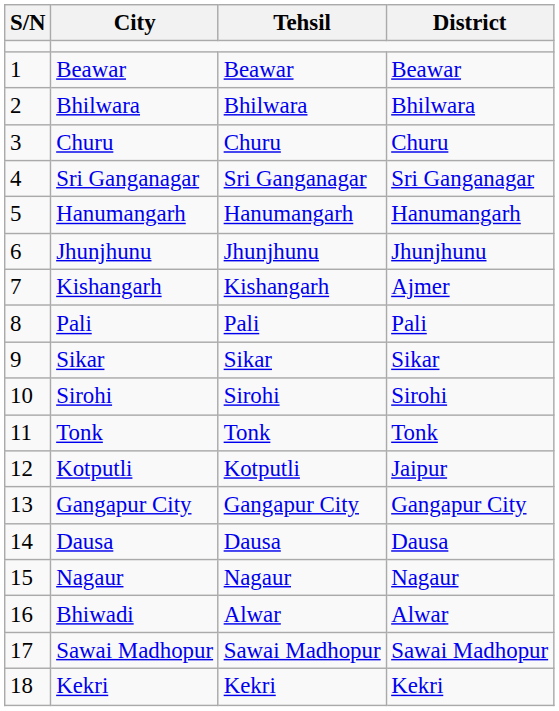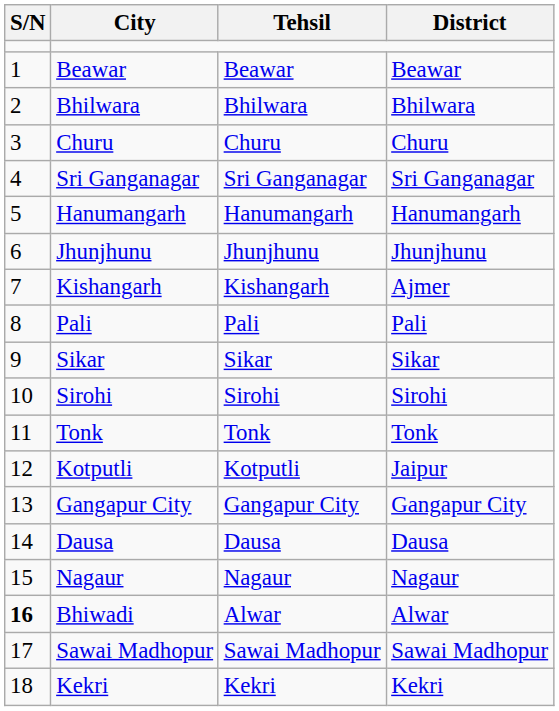(21, 613) normal -> (21, 613) bold
